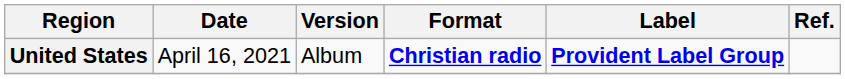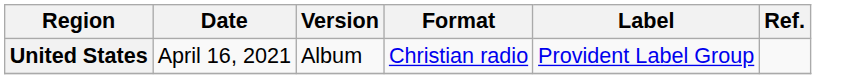(465, 55) bold -> (459, 55) normal
(668, 55) bold -> (646, 55) normal
